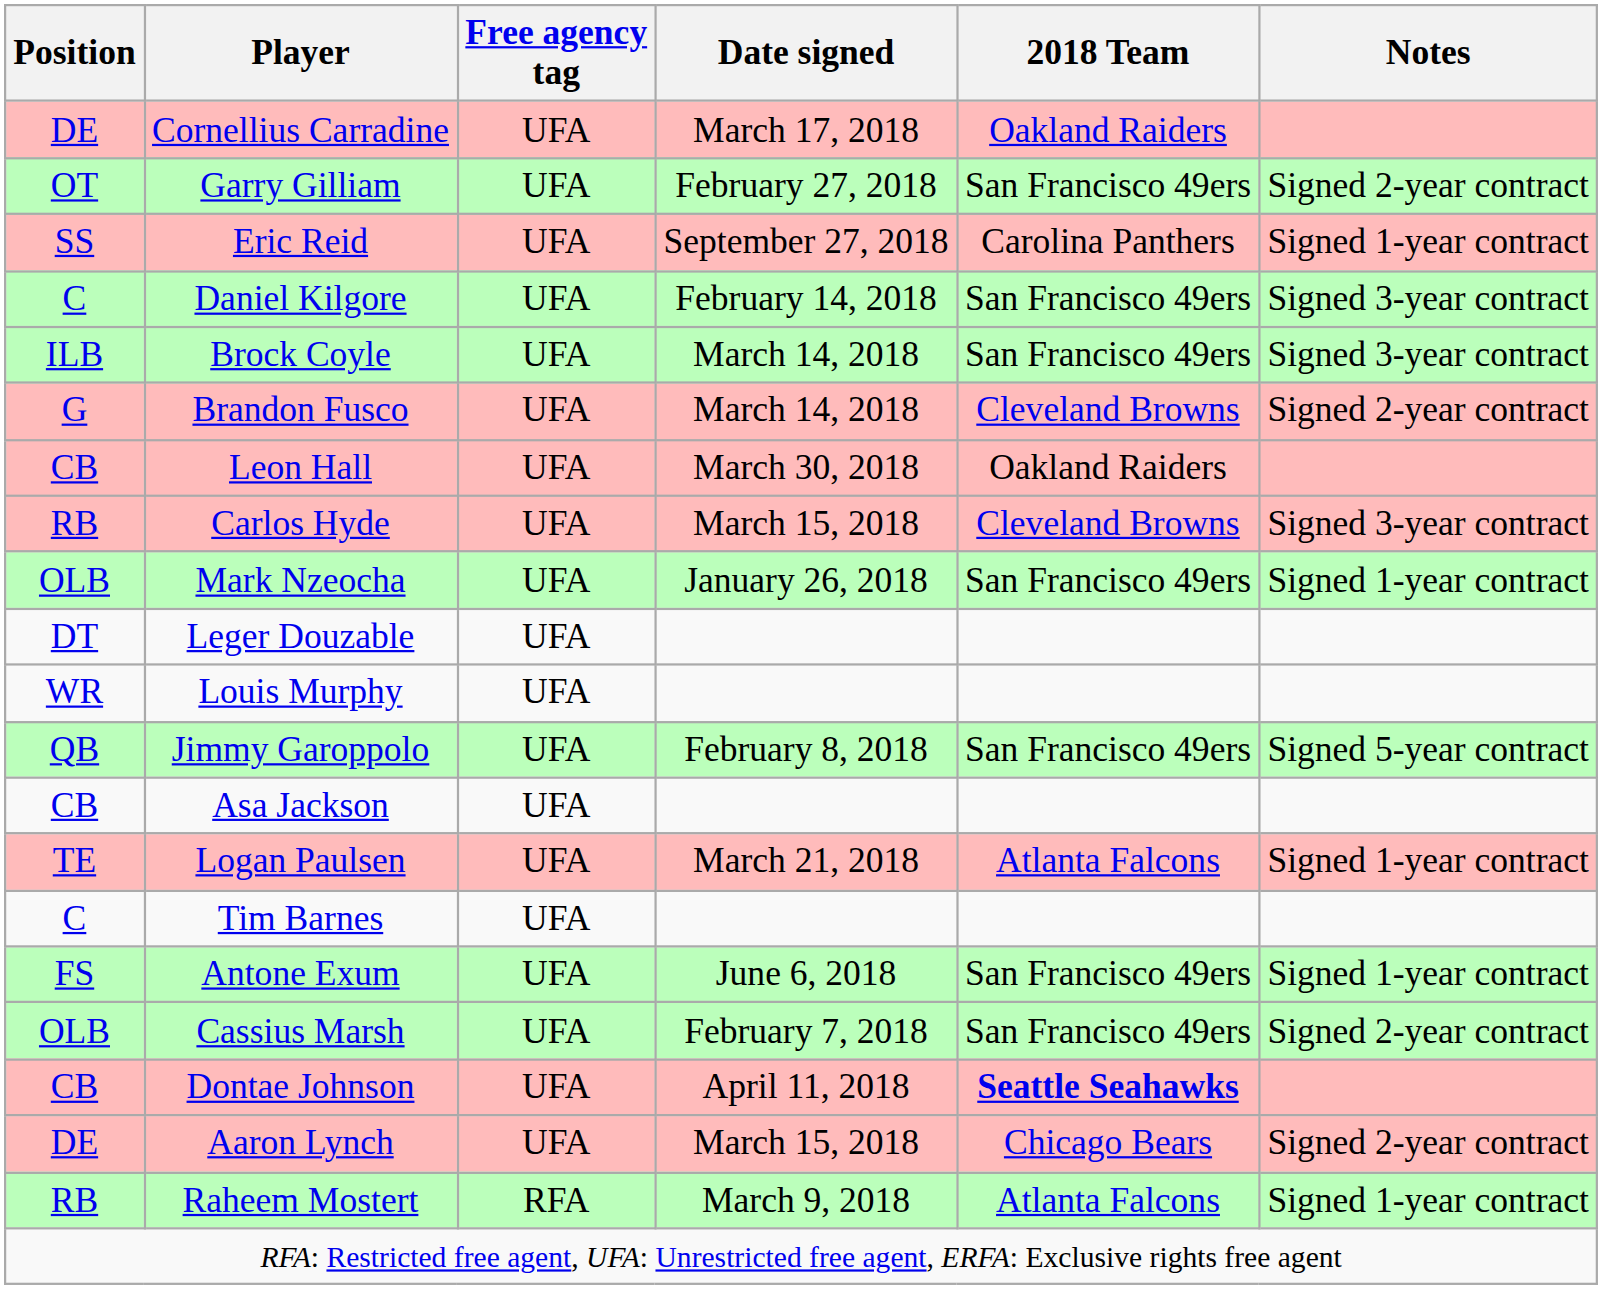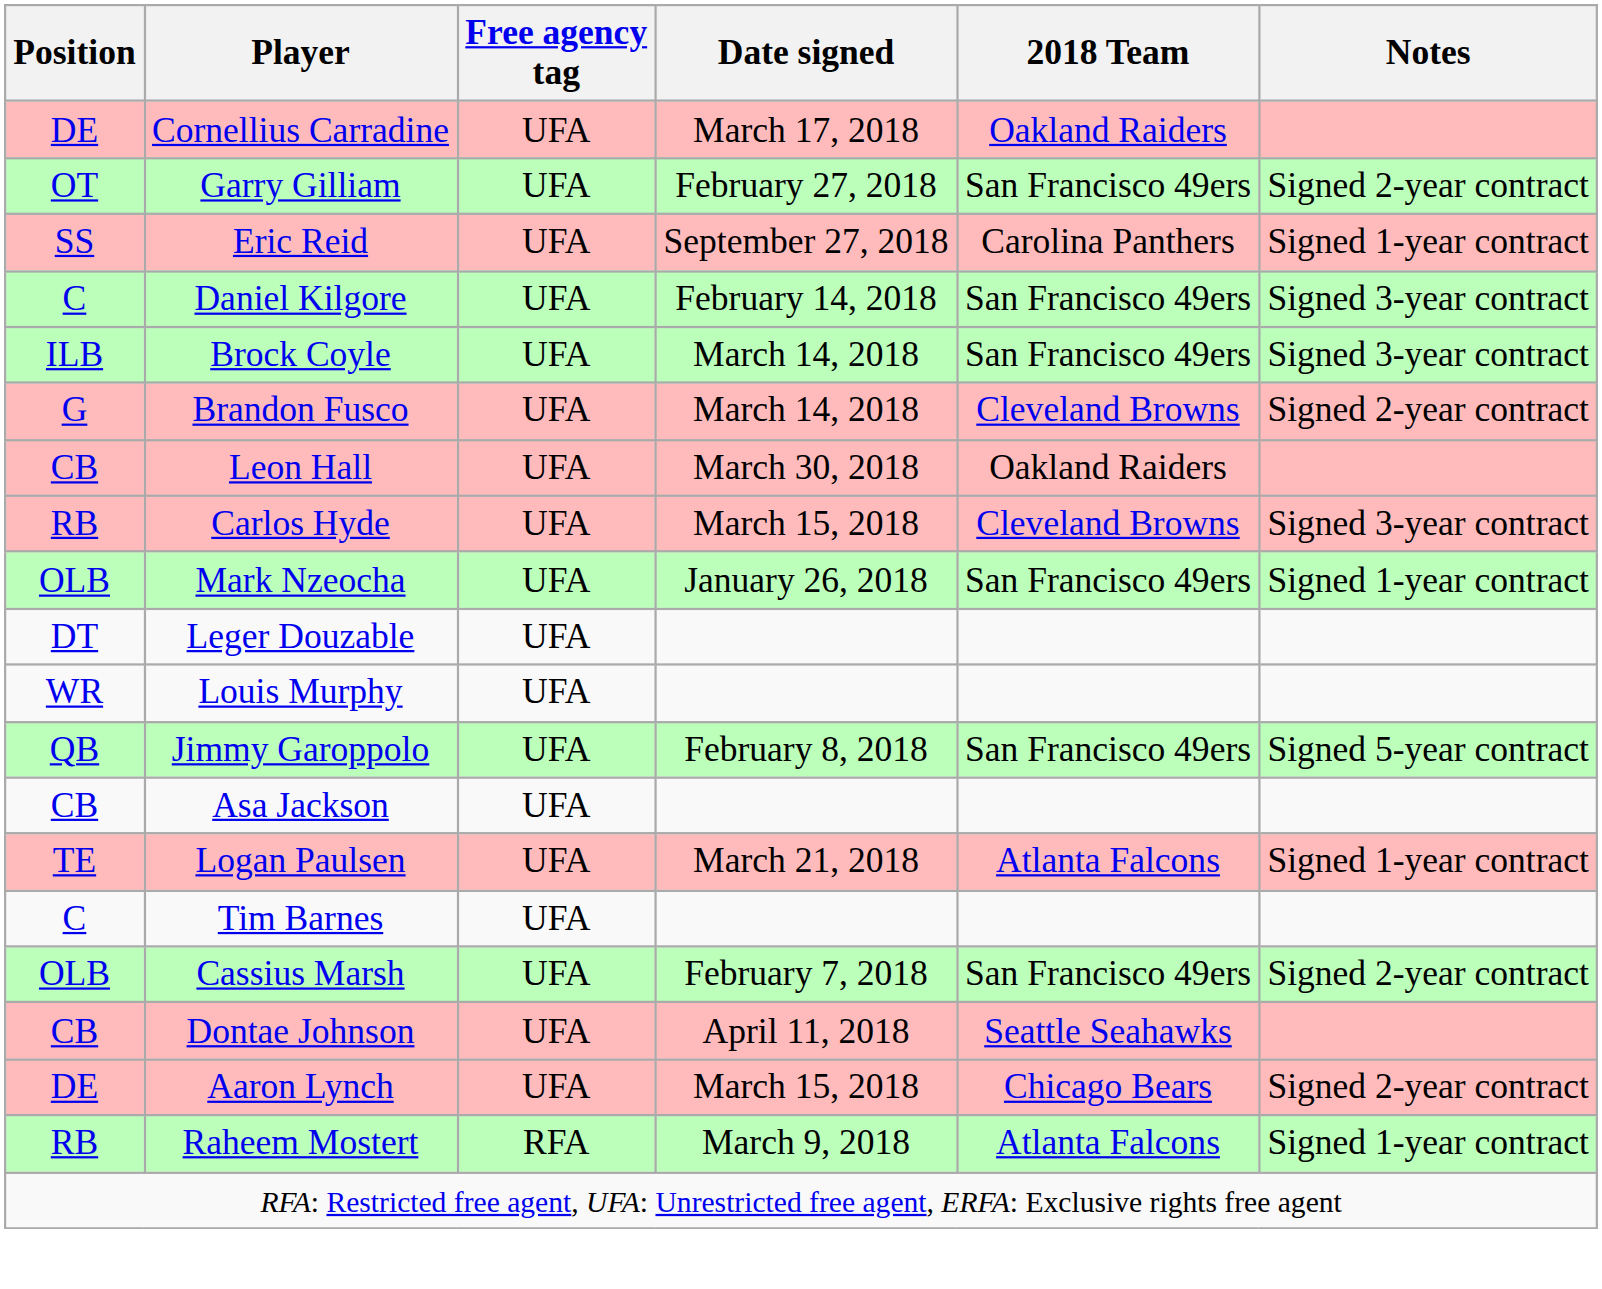- row: (300, 973)
(1108, 1086) bold -> (1108, 1030) normal
